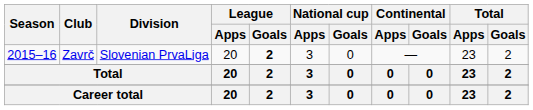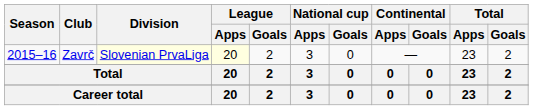(154, 54) no background -> (154, 54) lightyellow background
(230, 54) no background -> (230, 54) lightyellow background
(270, 54) bold -> (270, 54) normal
